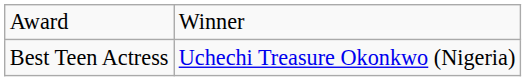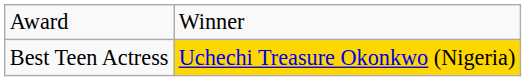(347, 57) no background -> (347, 57) gold background
